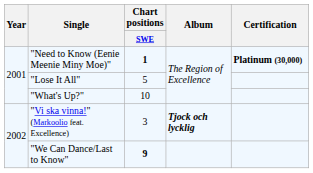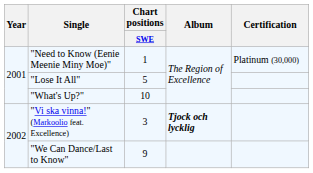(145, 59) bold -> (145, 59) normal
(268, 59) bold -> (266, 59) normal
(145, 154) bold -> (145, 154) normal
